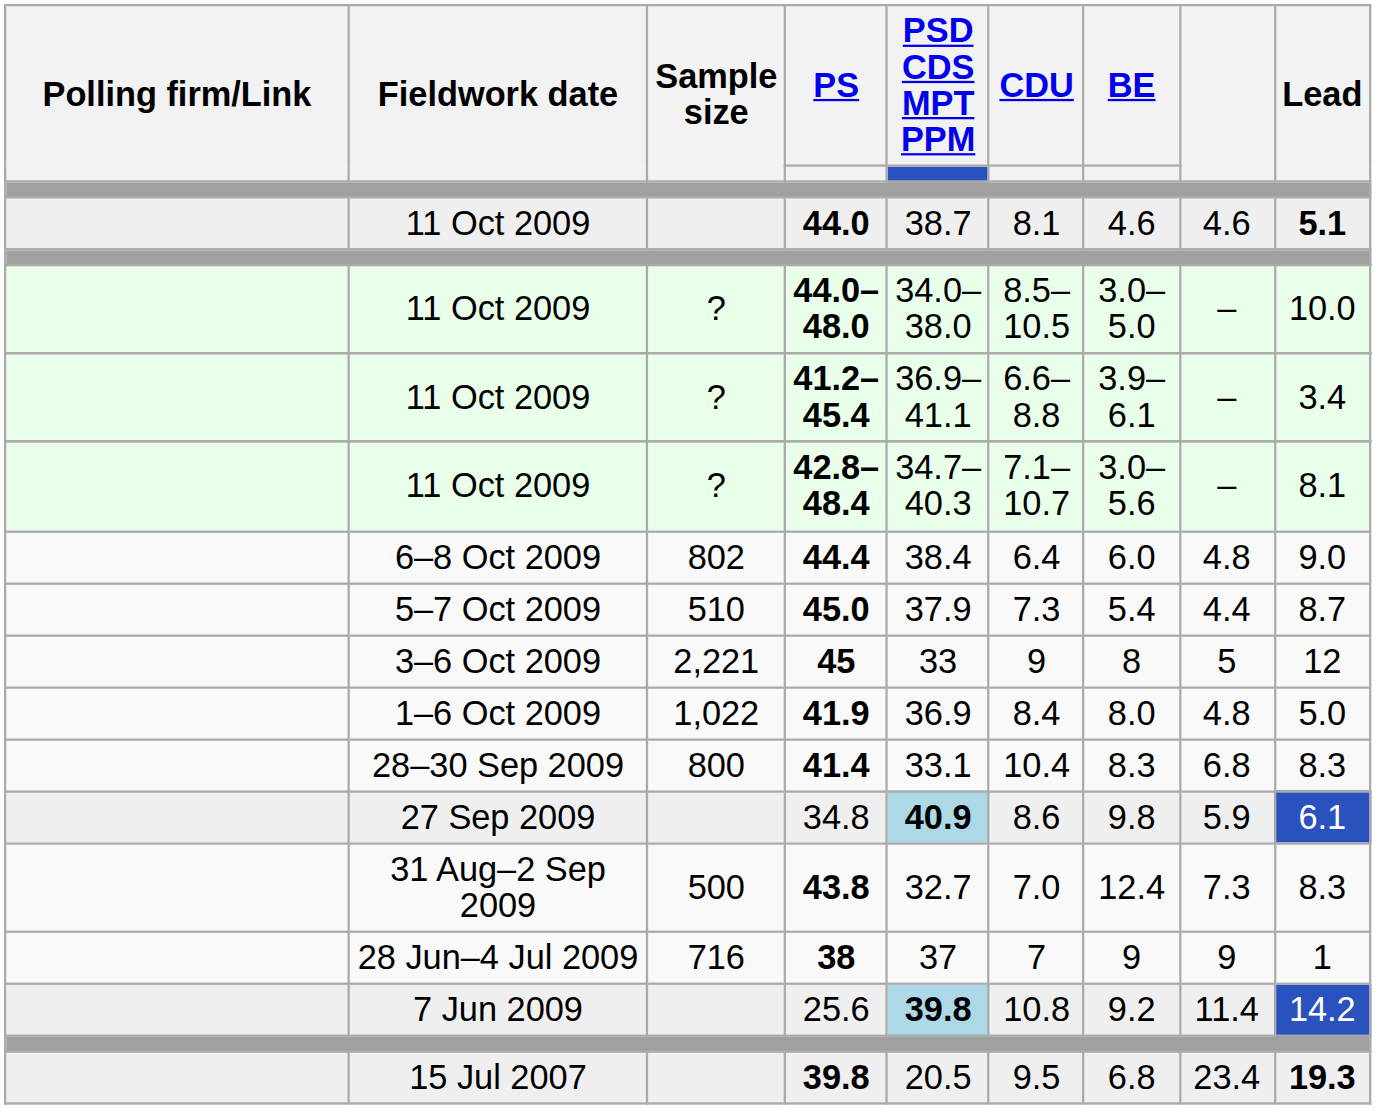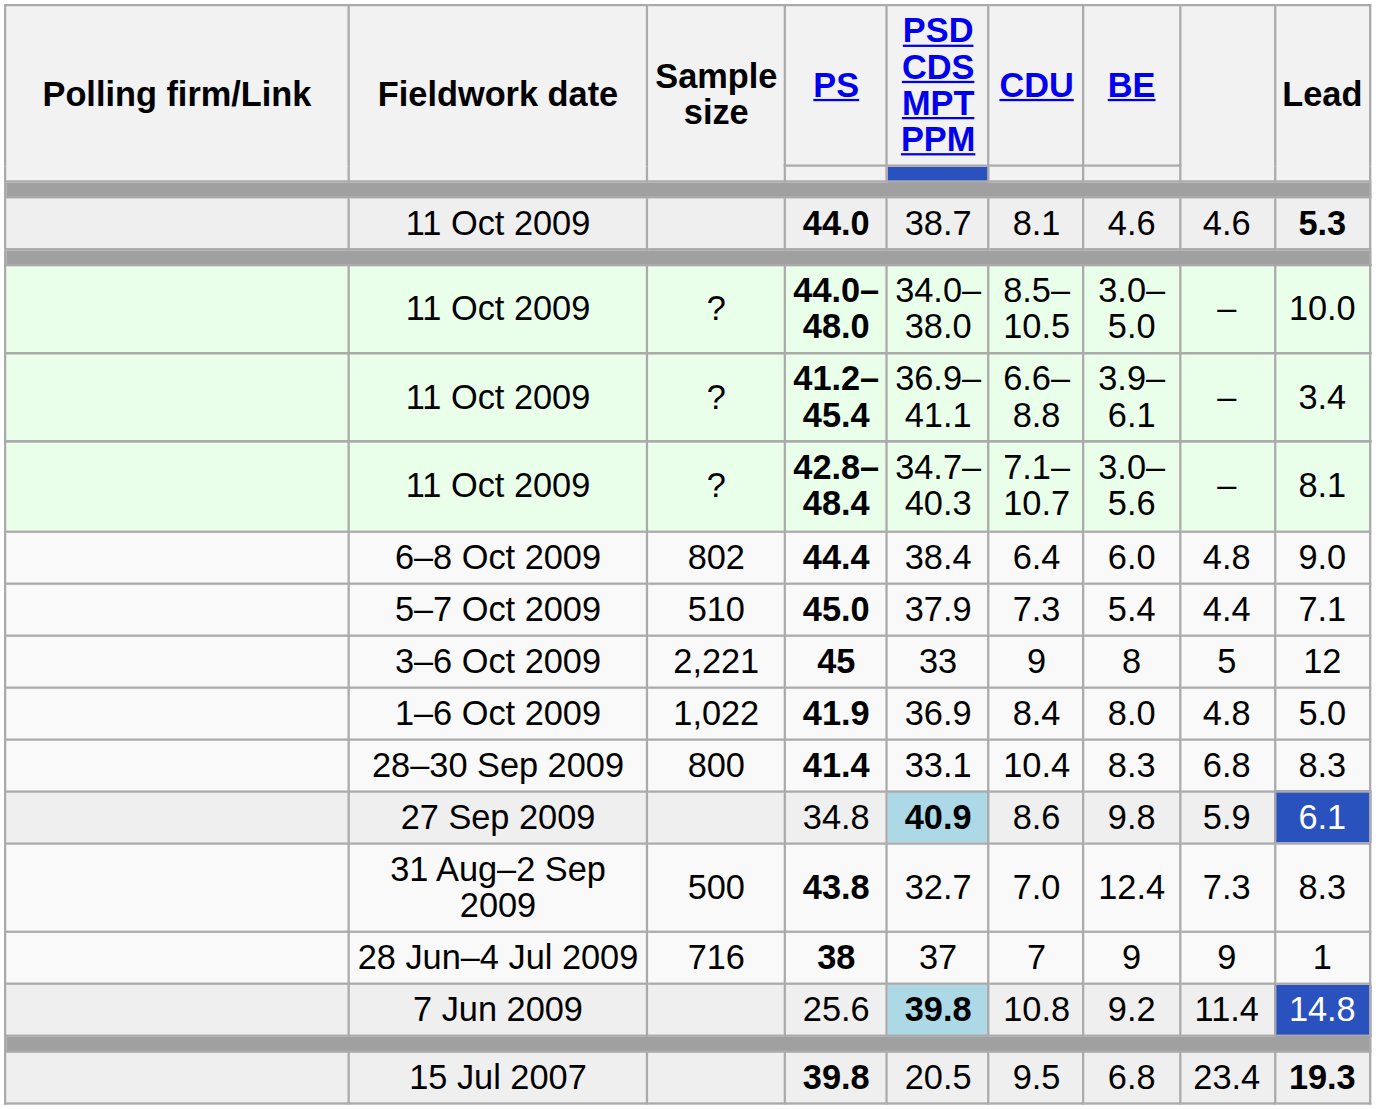(1322, 223) 5.1 -> (1322, 223) 5.3
(1322, 608) 8.7 -> (1322, 608) 7.1
(1322, 1009) 14.2 -> (1322, 1009) 14.8
